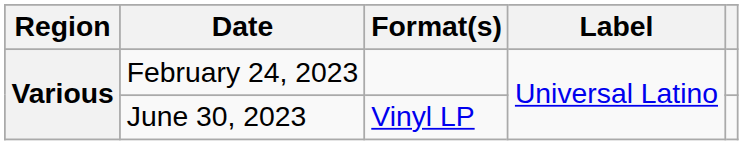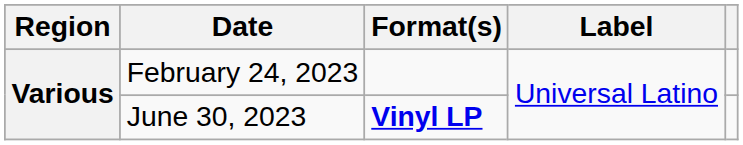(423, 116) normal -> (427, 116) bold
